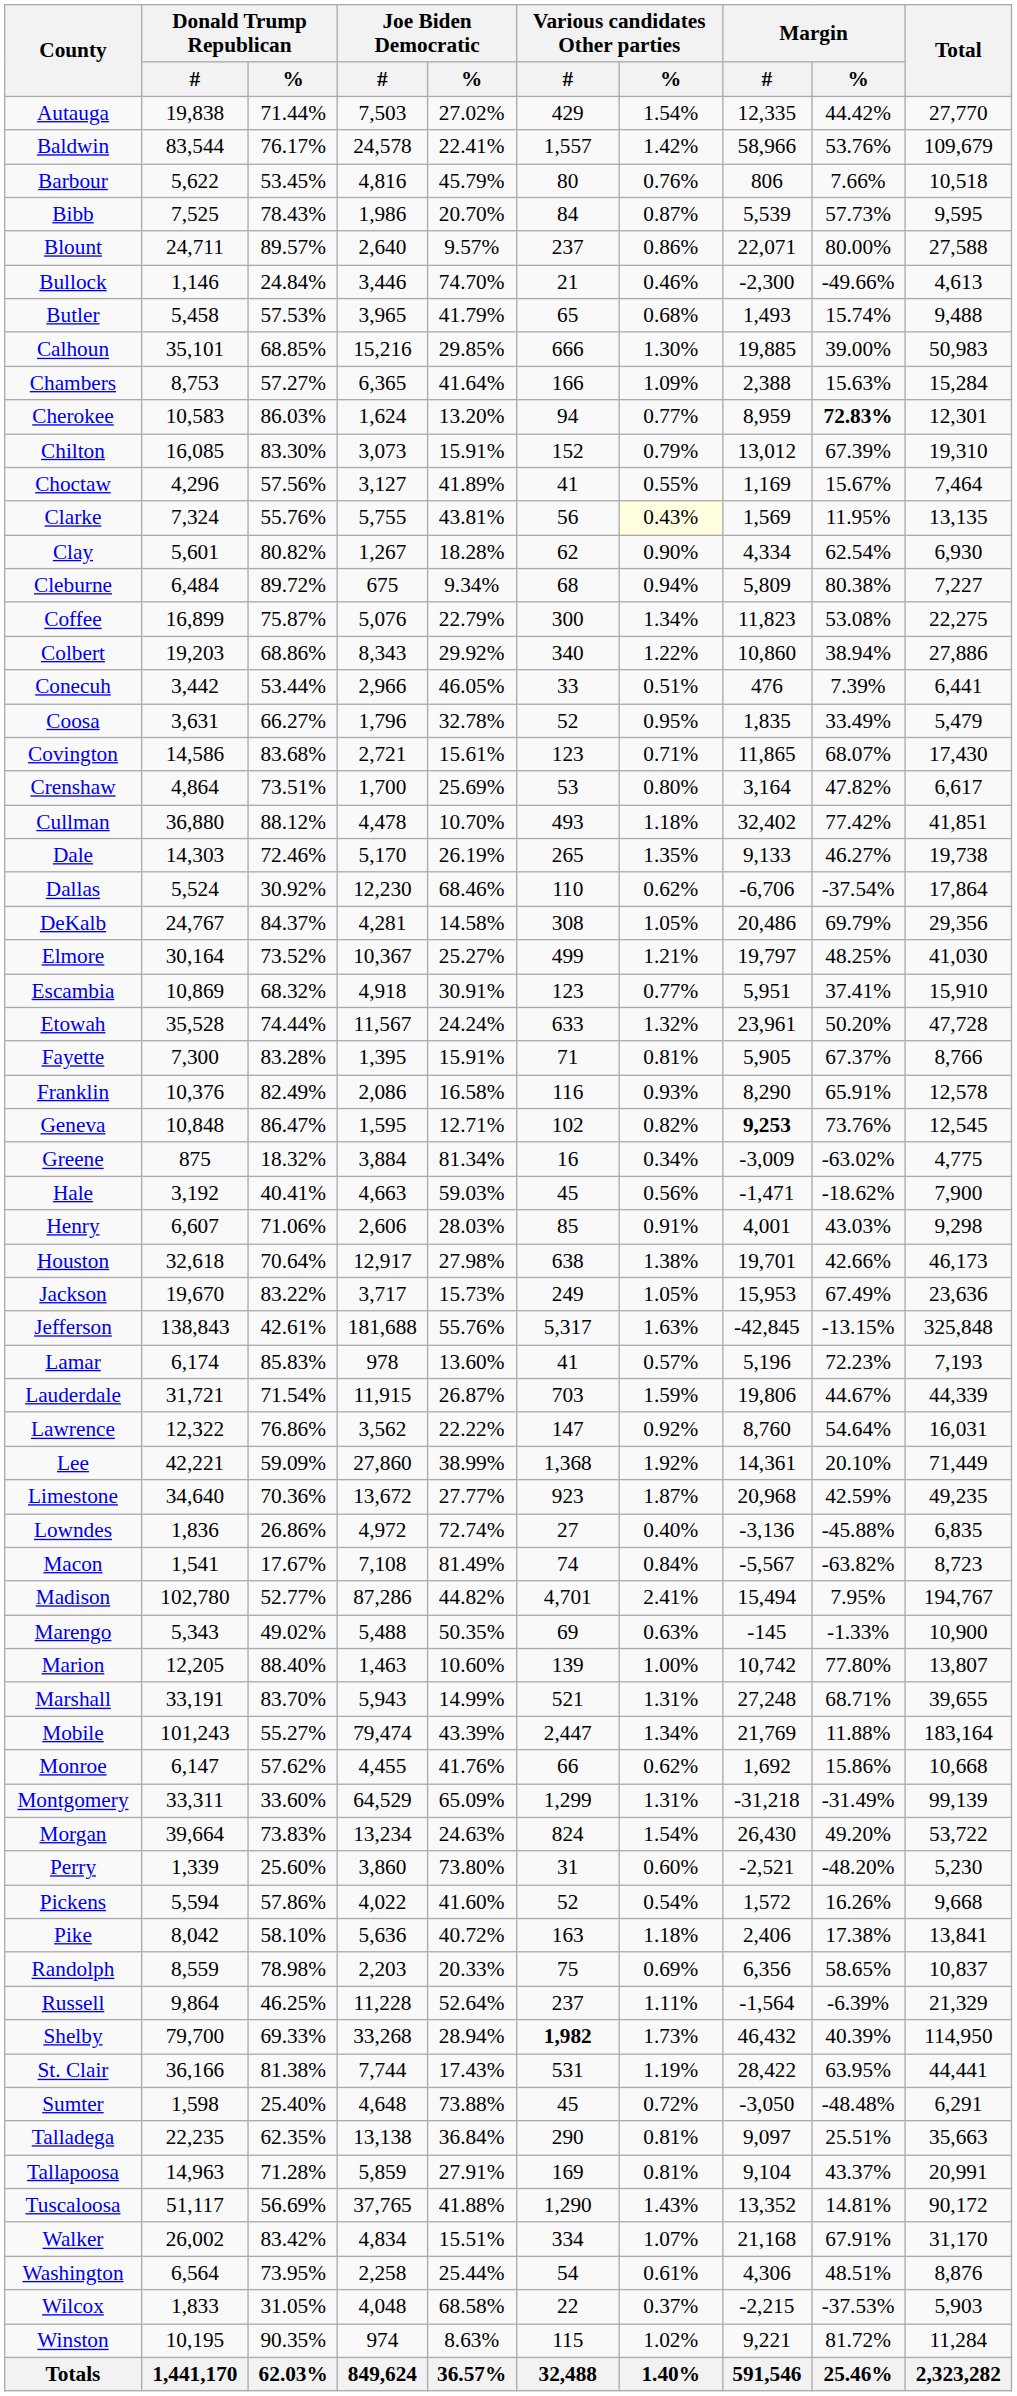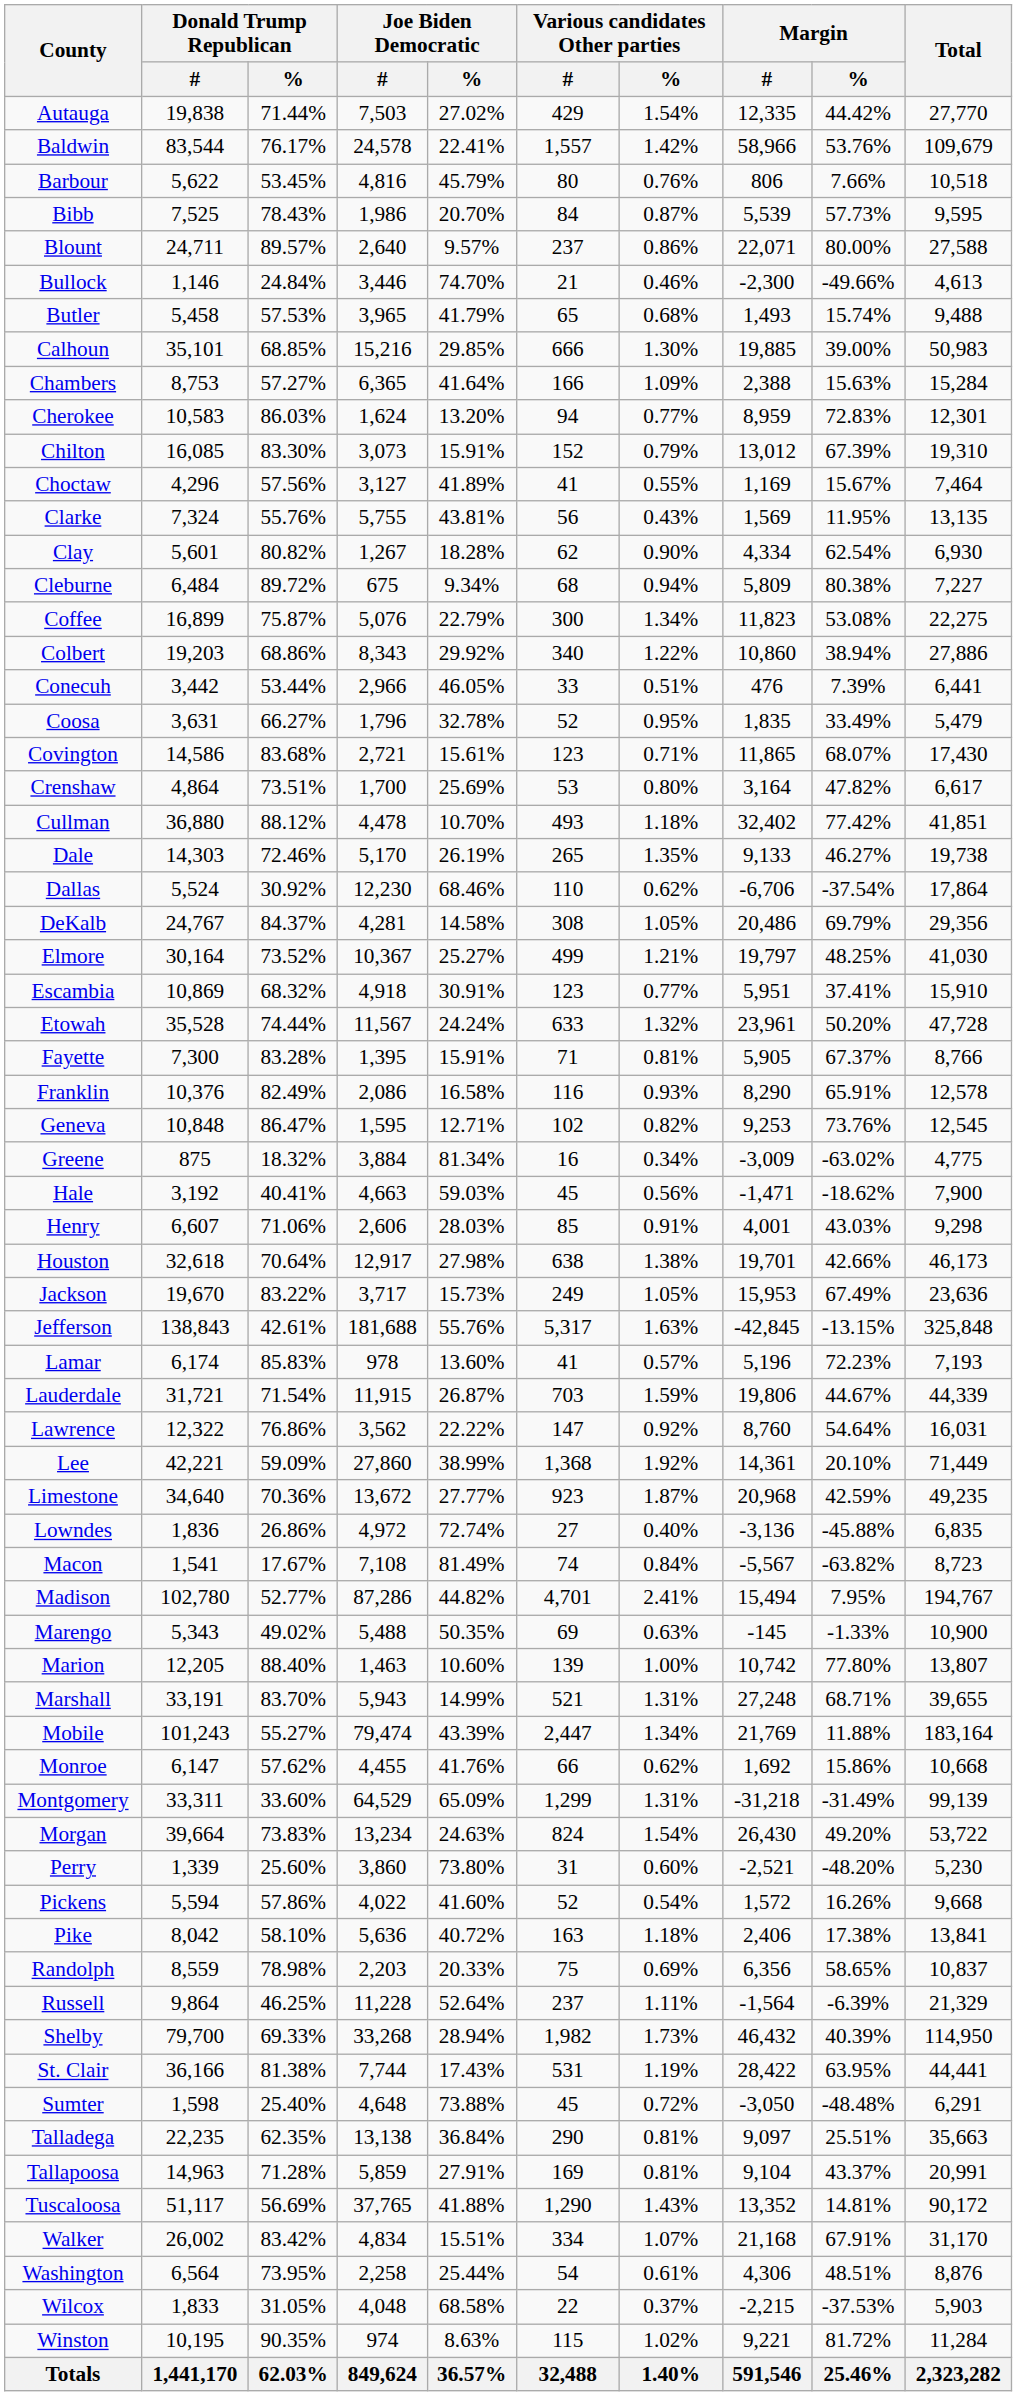(858, 416) bold -> (858, 416) normal
(671, 517) lightyellow background -> (671, 517) no background
(767, 1125) bold -> (767, 1125) normal
(568, 2036) bold -> (568, 2036) normal
